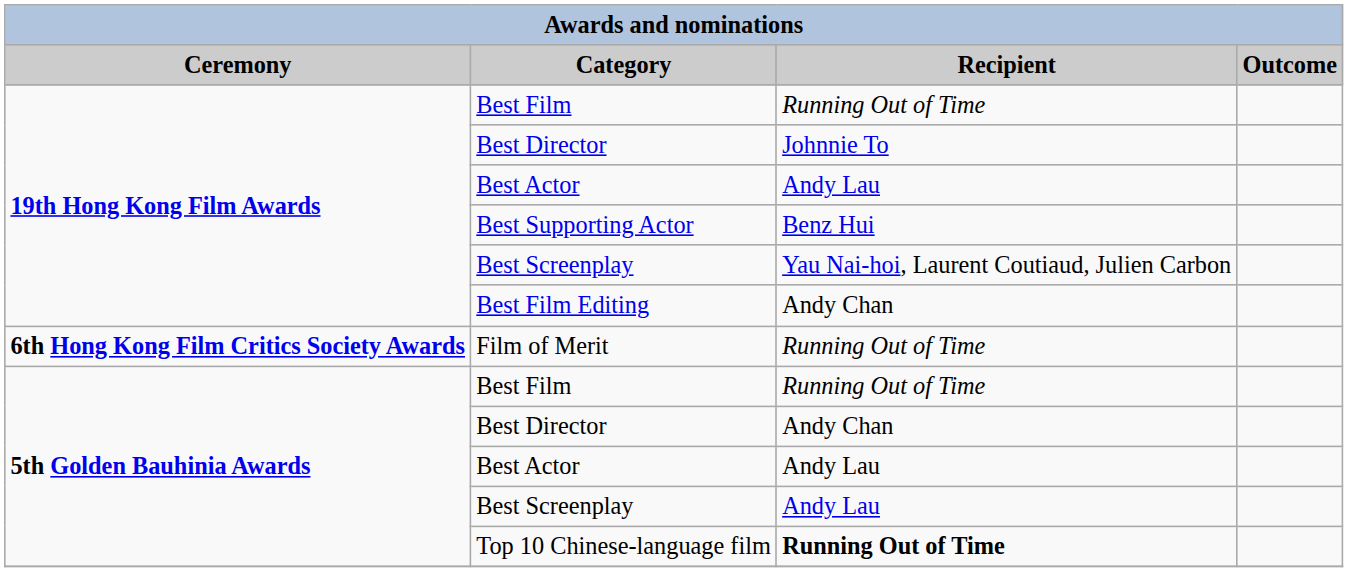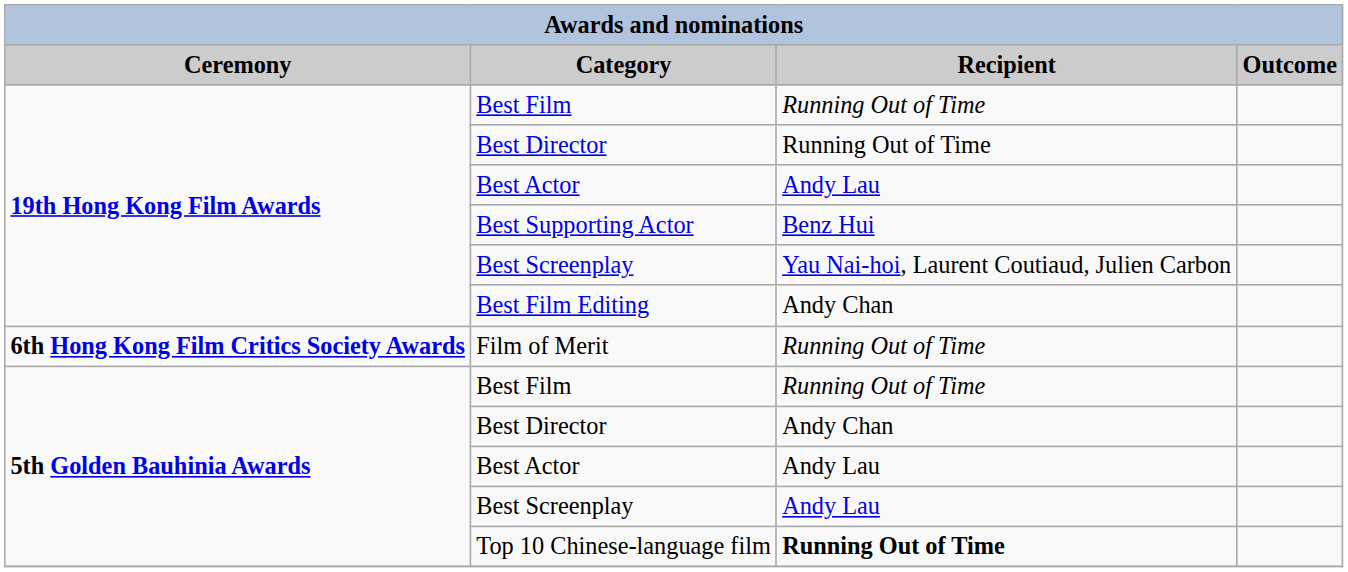(835, 145) Johnnie To -> (886, 145) Running Out of Time
